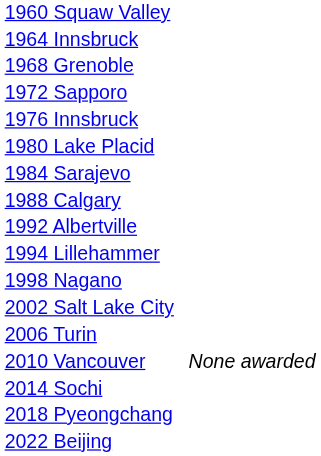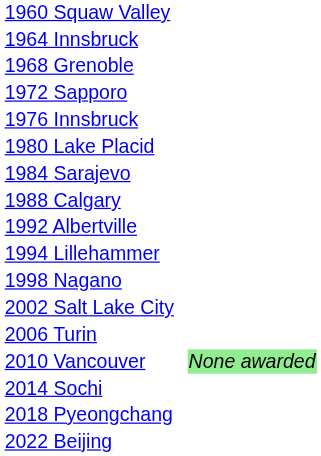(252, 361) no background -> (252, 361) lightgreen background
